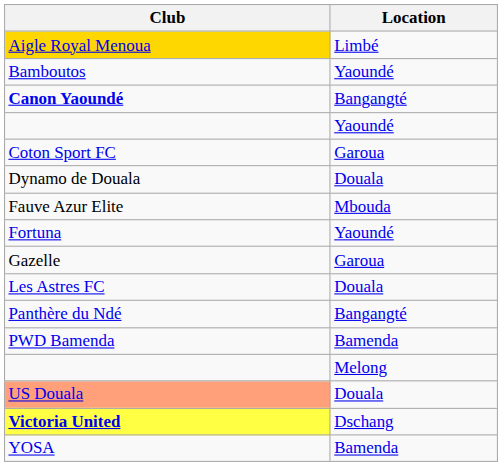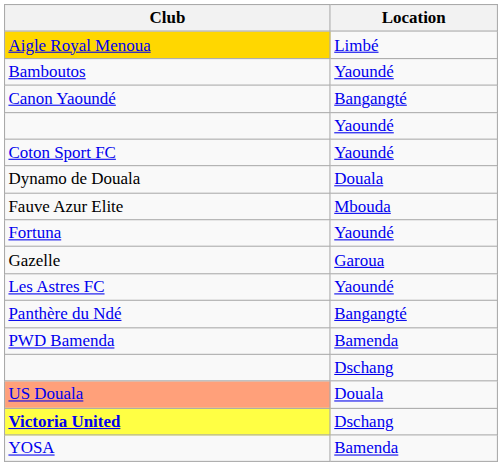(66, 98) bold -> (62, 98) normal
(359, 152) Garoua -> (364, 152) Yaoundé
(359, 286) Douala -> (364, 286) Yaoundé
(361, 367) Melong -> (364, 367) Dschang
